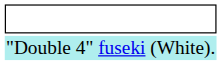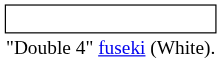(111, 47) paleturquoise background -> (111, 47) no background
